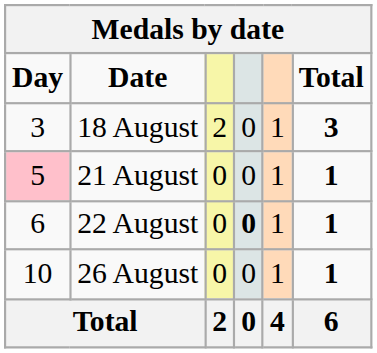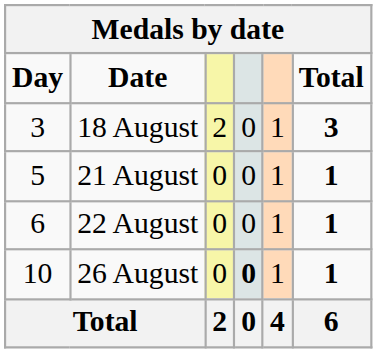(38, 175) pink background -> (38, 175) no background
(249, 224) bold -> (249, 224) normal
(249, 273) normal -> (249, 273) bold
